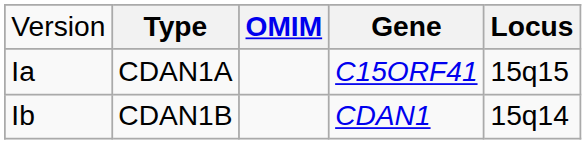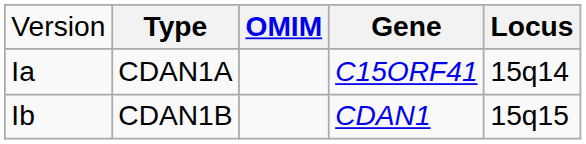(530, 71) 15q15 -> (530, 71) 15q14
(530, 116) 15q14 -> (530, 116) 15q15
